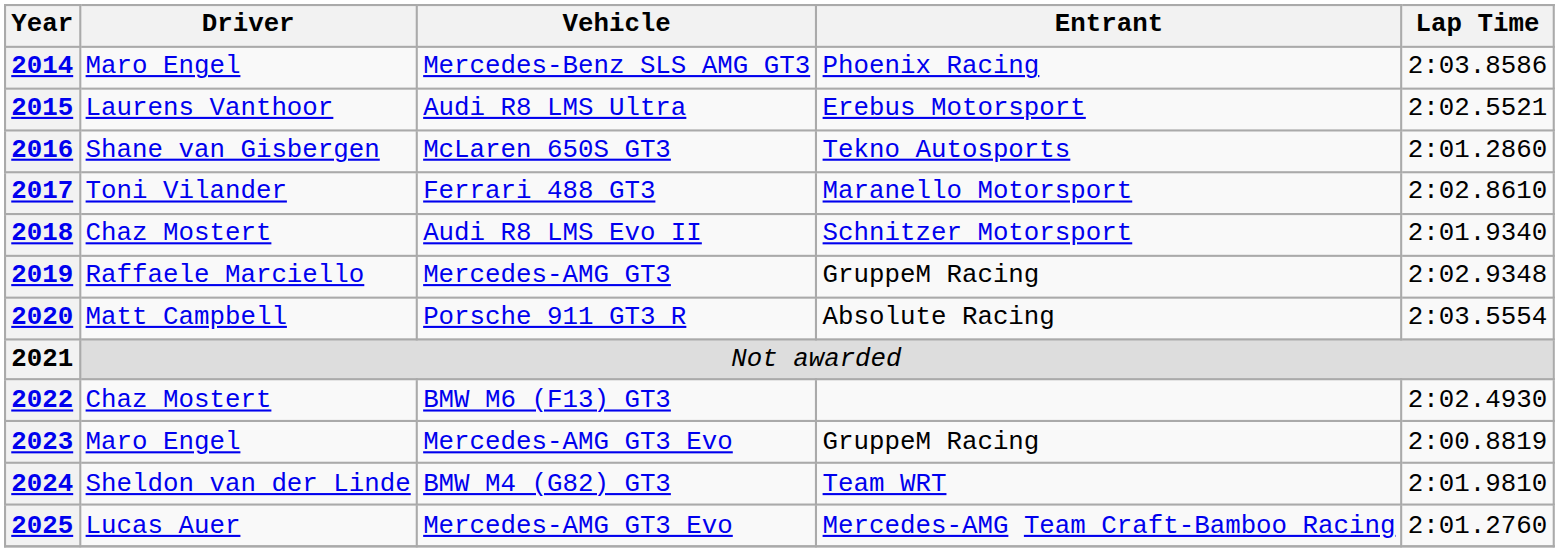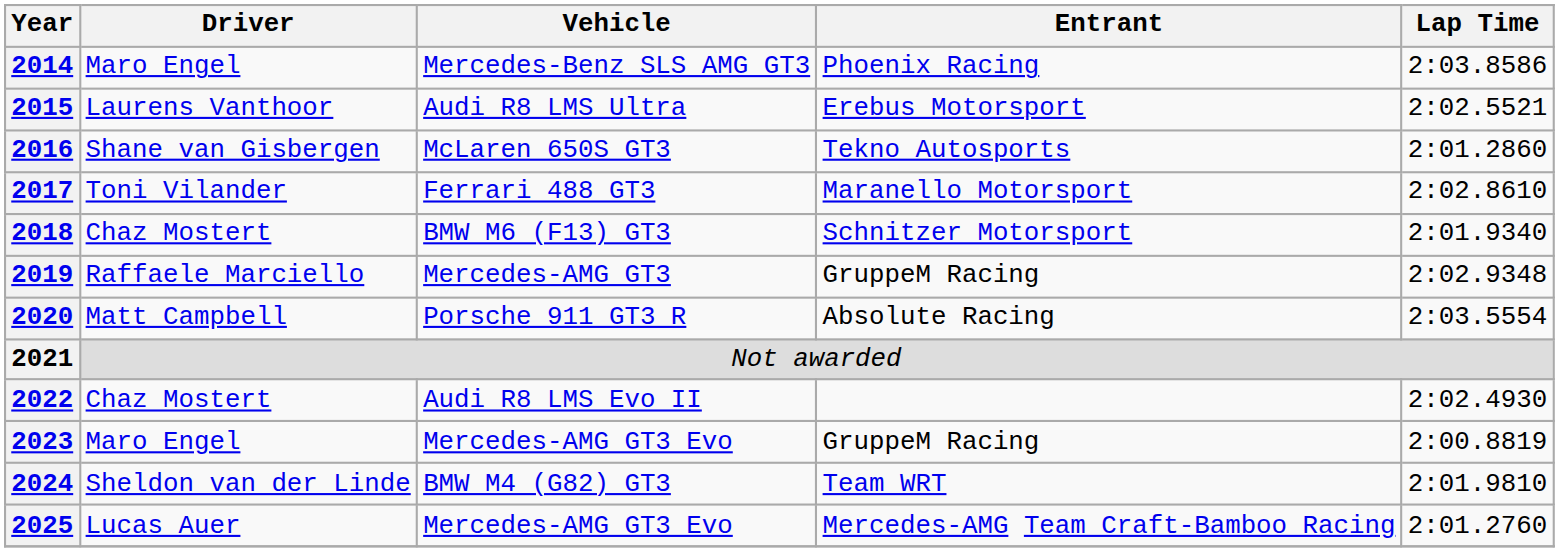(562, 235) Audi R8 LMS Evo II -> (547, 235) BMW M6 (F13) GT3
(547, 401) BMW M6 (F13) GT3 -> (562, 401) Audi R8 LMS Evo II
